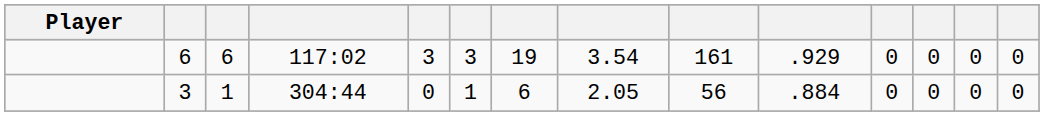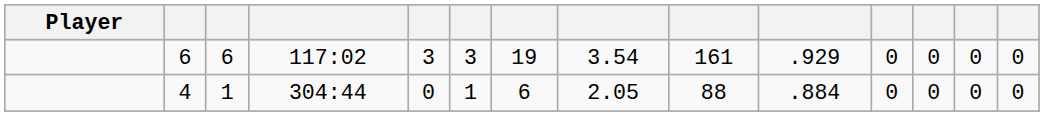(185, 93) 3 -> (185, 93) 4
(714, 93) 56 -> (714, 93) 88
